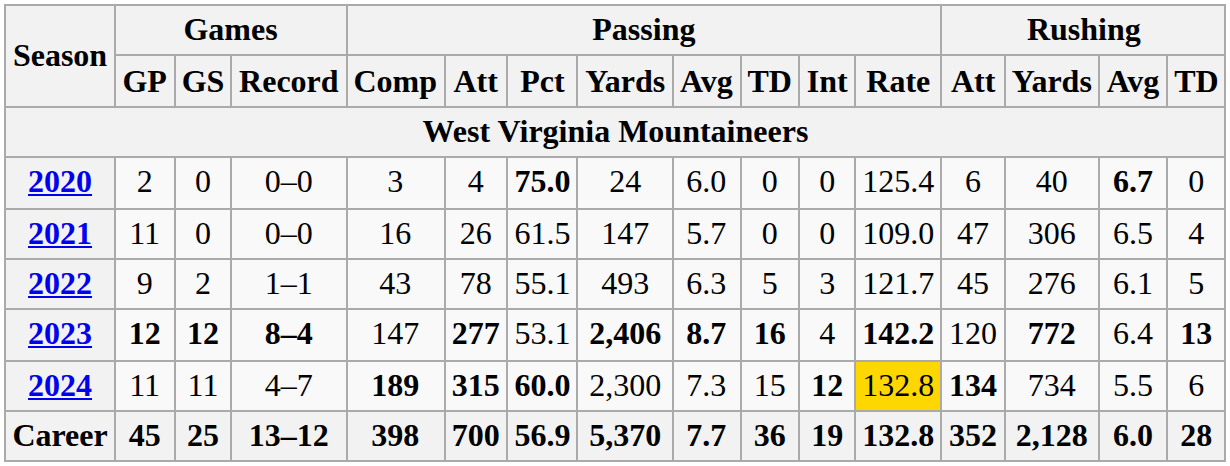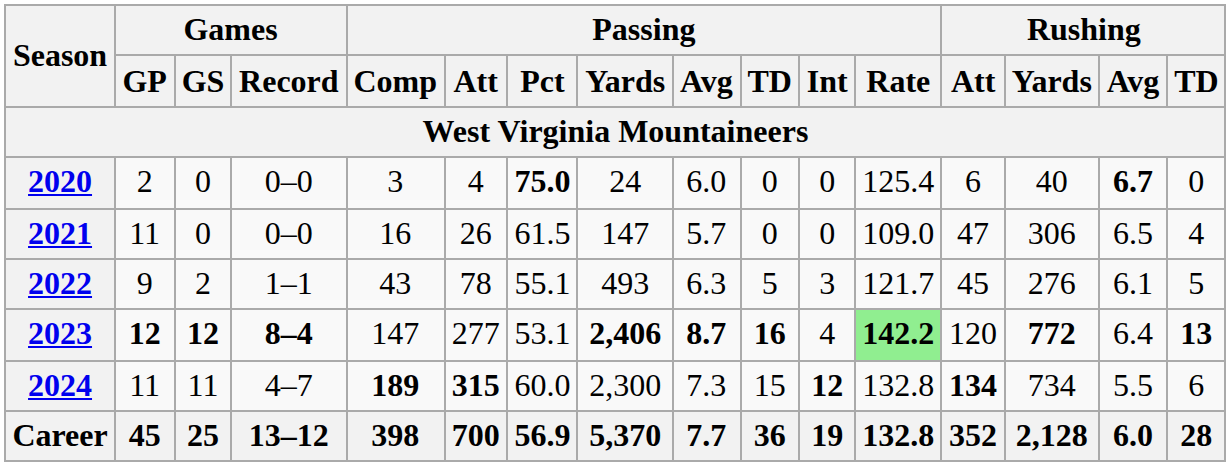(476, 334) bold -> (476, 334) normal
(898, 334) no background -> (898, 334) lightgreen background
(542, 385) bold -> (542, 385) normal
(898, 385) gold background -> (898, 385) no background
